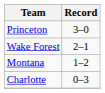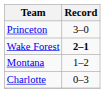(81, 46) normal -> (81, 46) bold
